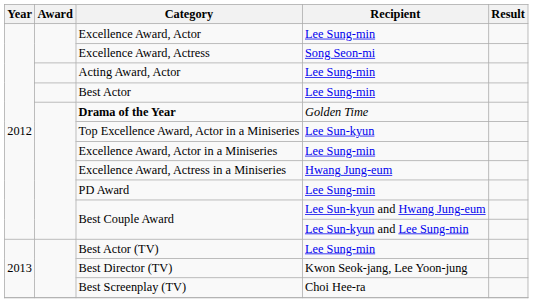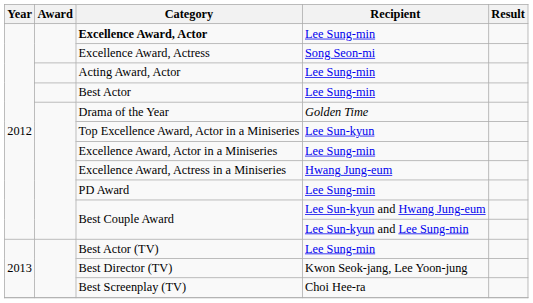(140, 33) normal -> (143, 33) bold
(127, 111) bold -> (124, 111) normal
